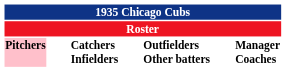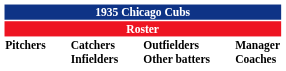(25, 45) pink background -> (25, 45) no background
